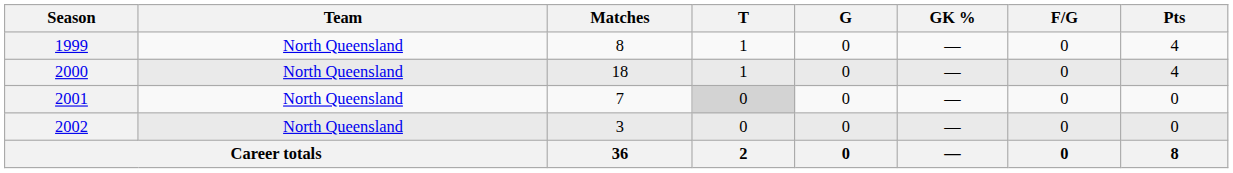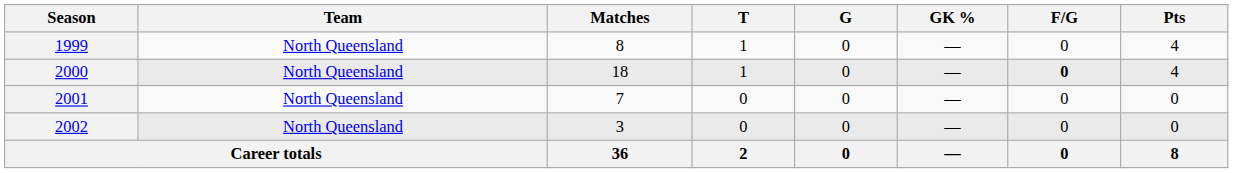(1064, 72) normal -> (1064, 72) bold
(743, 99) lightgrey background -> (743, 99) no background
